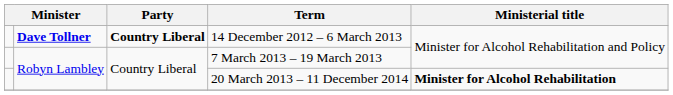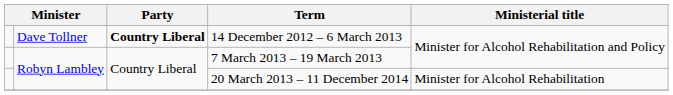(54, 36) bold -> (52, 36) normal
(515, 79) bold -> (509, 79) normal
